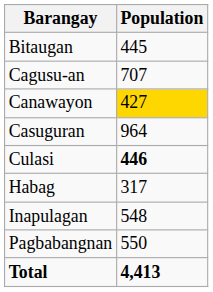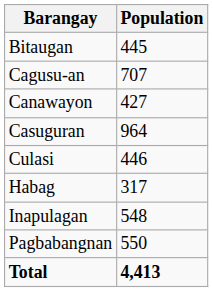(134, 103) gold background -> (134, 103) no background
(134, 159) bold -> (134, 159) normal
